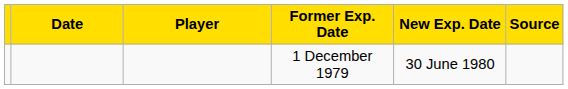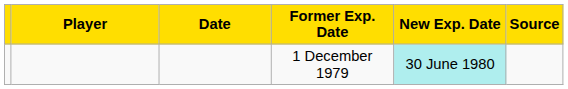columns swapped: (197, 24) <-> (67, 24)
(450, 64) no background -> (450, 64) paleturquoise background
